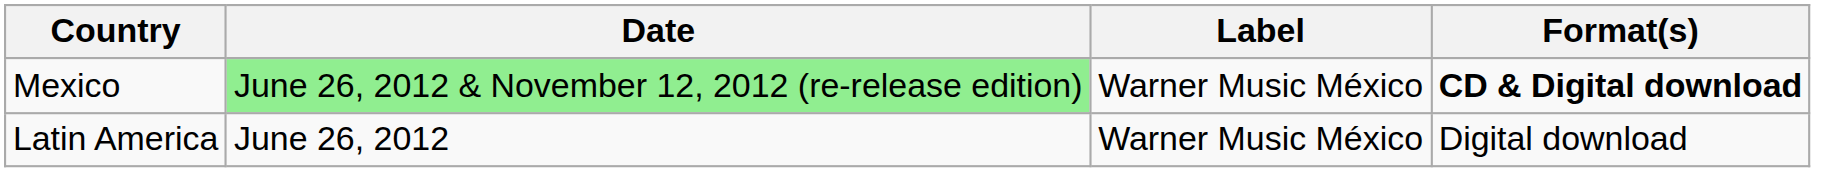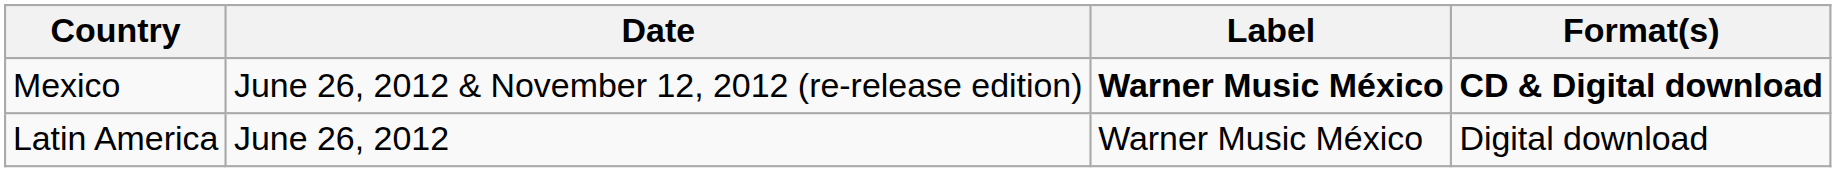(658, 85) lightgreen background -> (658, 85) no background
(1261, 85) normal -> (1271, 85) bold
